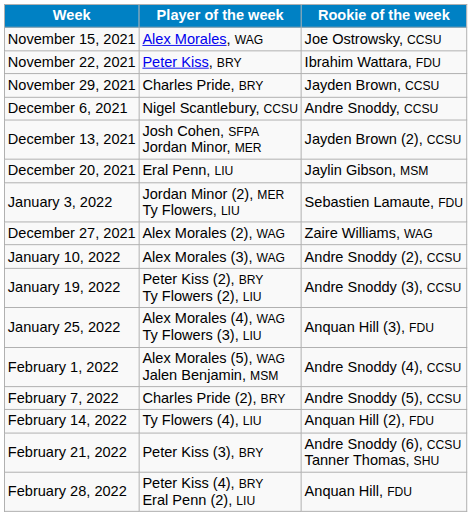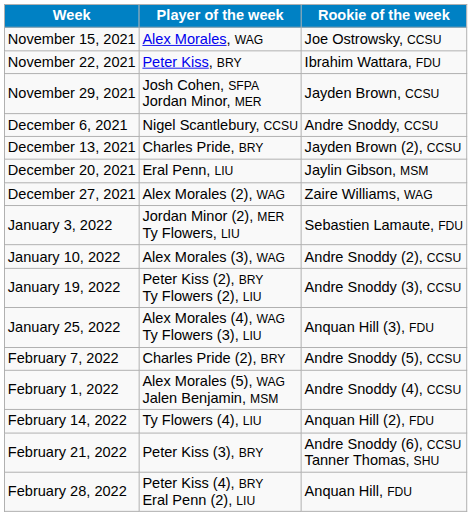(203, 85) Charles Pride, BRY -> (202, 93) Josh Cohen, SFPA Jordan Minor, MER
(202, 139) Josh Cohen, SFPA Jordan Minor, MER -> (203, 147) Charles Pride, BRY
rows swapped: (72, 233) <-> (60, 202)
rows swapped: (63, 366) <-> (63, 398)
